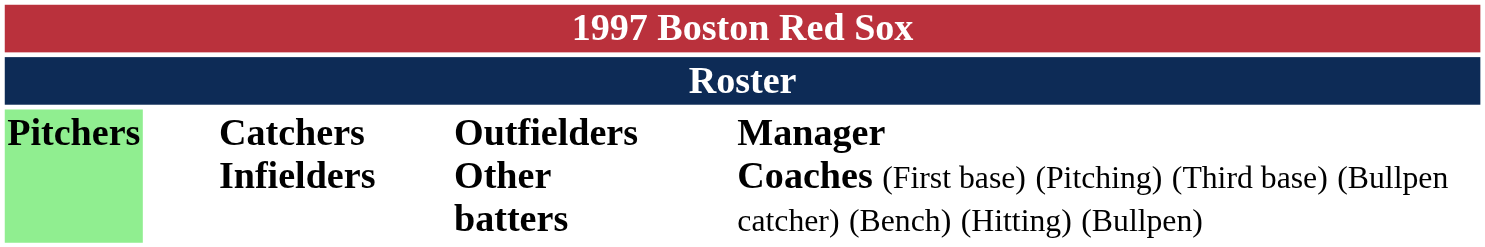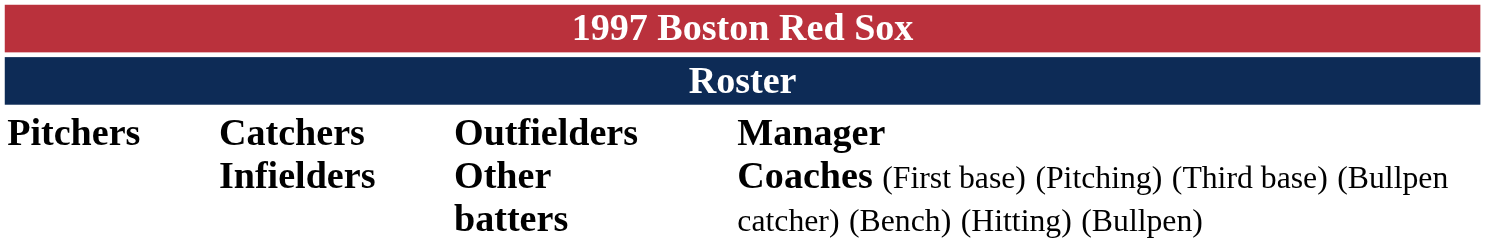(74, 132) lightgreen background -> (74, 132) no background
